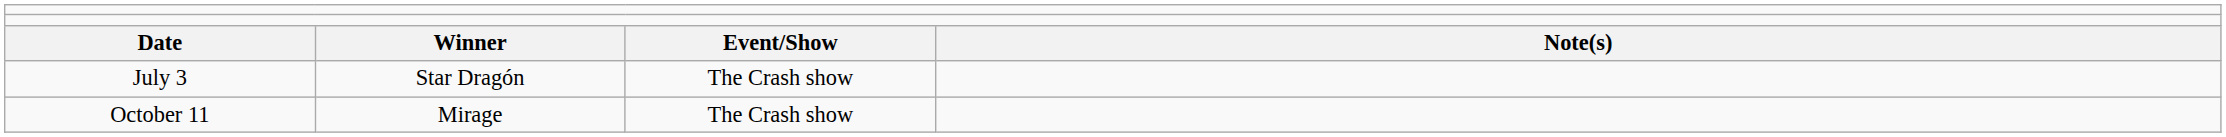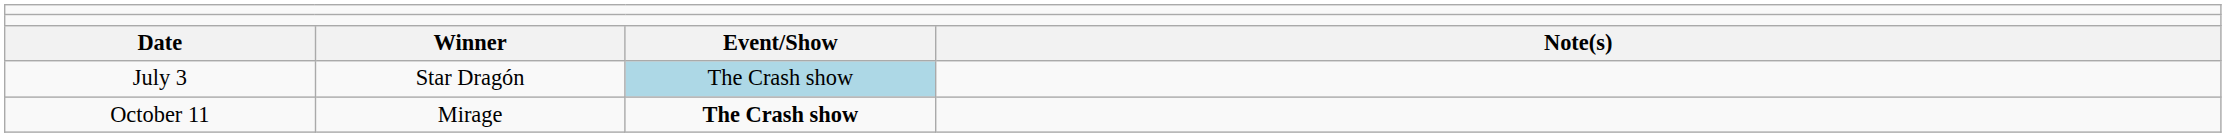(780, 78) no background -> (780, 78) lightblue background
(780, 113) normal -> (780, 113) bold
